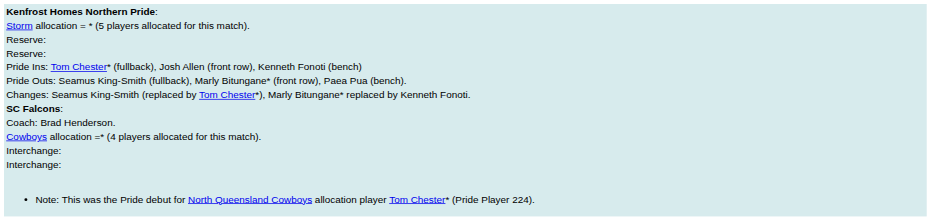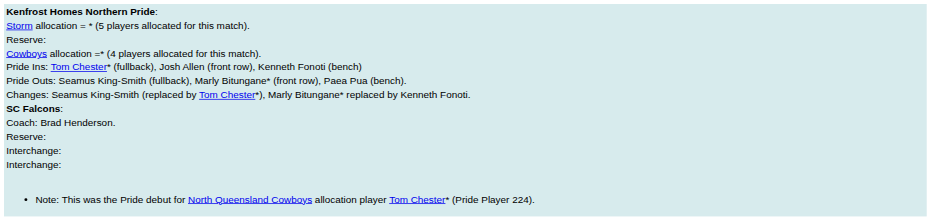(26, 53) Reserve: -> (134, 53) Cowboys allocation =* (4 players allocated for this match).
(134, 136) Cowboys allocation =* (4 players allocated for this match). -> (26, 136) Reserve:
